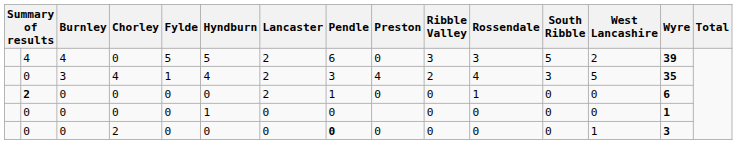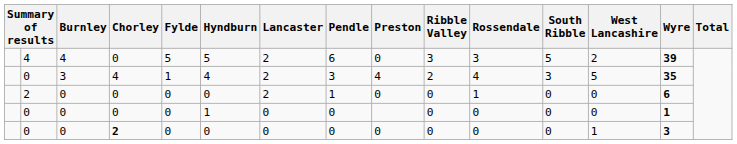(27, 94) bold -> (27, 94) normal
(115, 130) normal -> (115, 130) bold
(332, 130) bold -> (332, 130) normal
